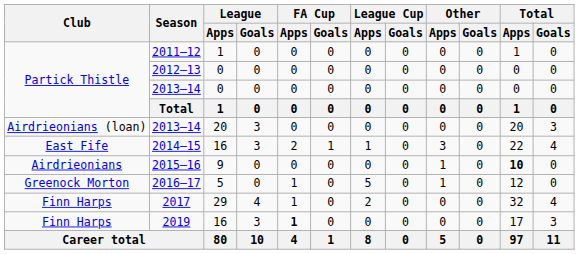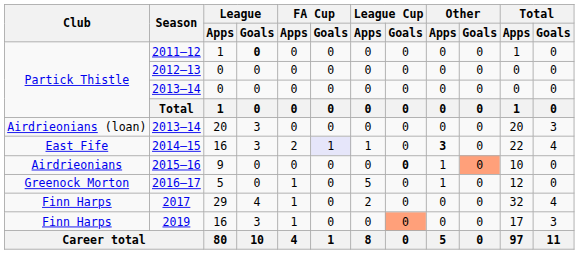(257, 52) normal -> (257, 52) bold
(331, 146) no background -> (331, 146) lavender background
(443, 146) normal -> (443, 146) bold
(406, 165) normal -> (406, 165) bold
(480, 165) no background -> (480, 165) lightsalmon background
(517, 165) bold -> (517, 165) normal
(294, 221) bold -> (294, 221) normal
(406, 221) no background -> (406, 221) lightsalmon background
